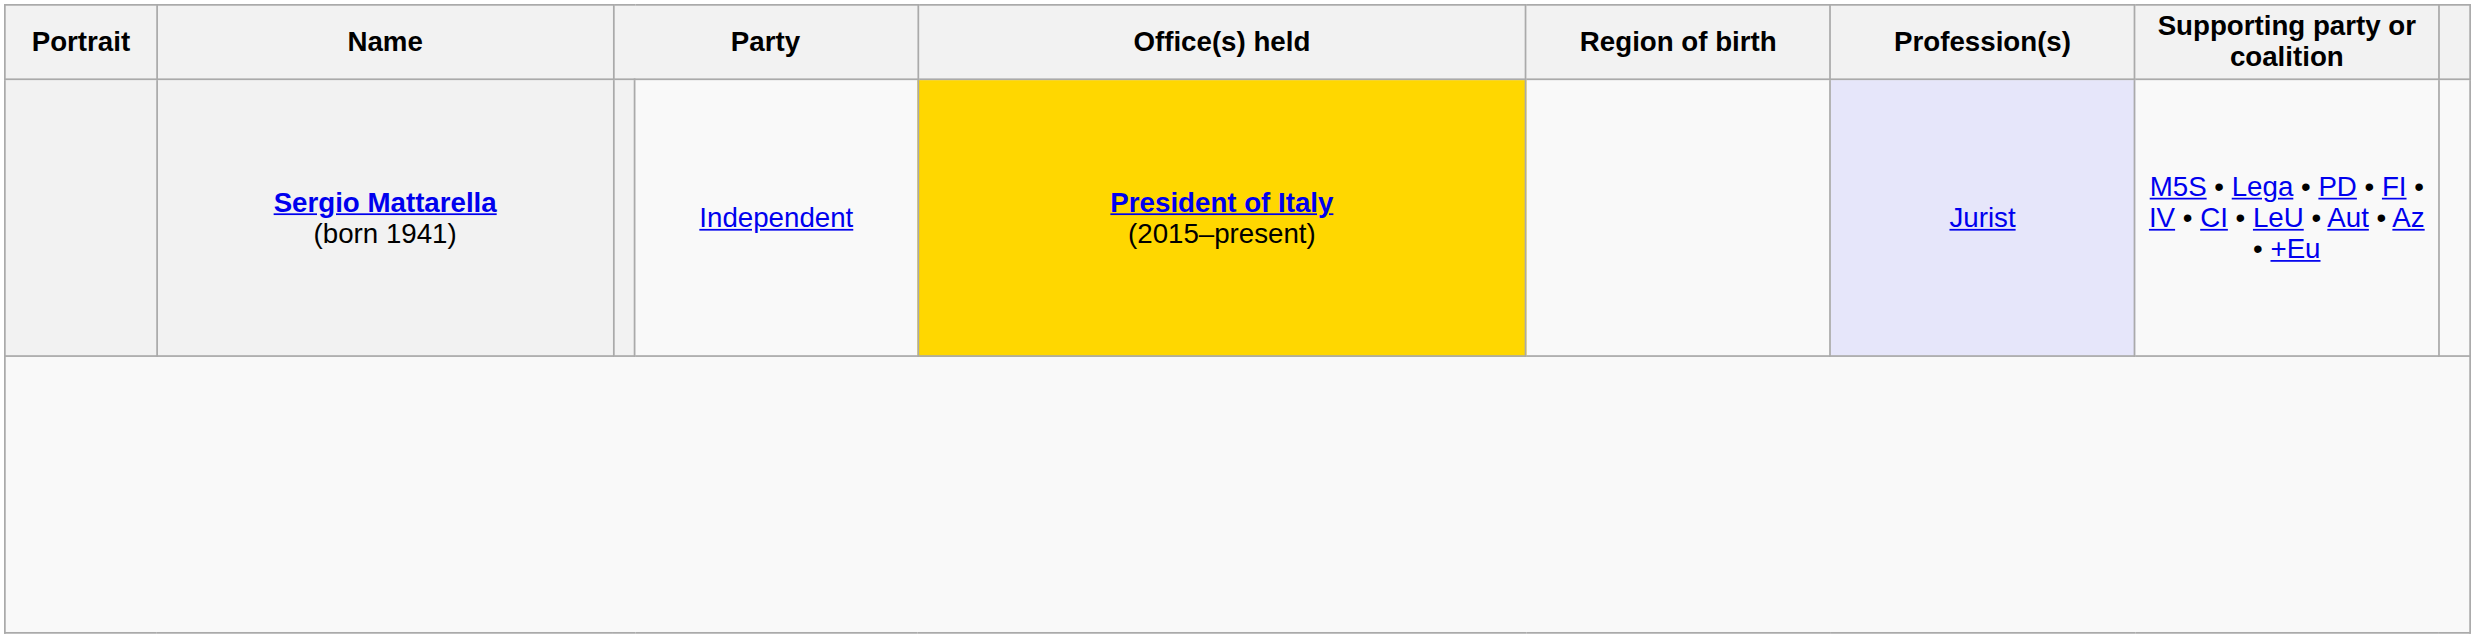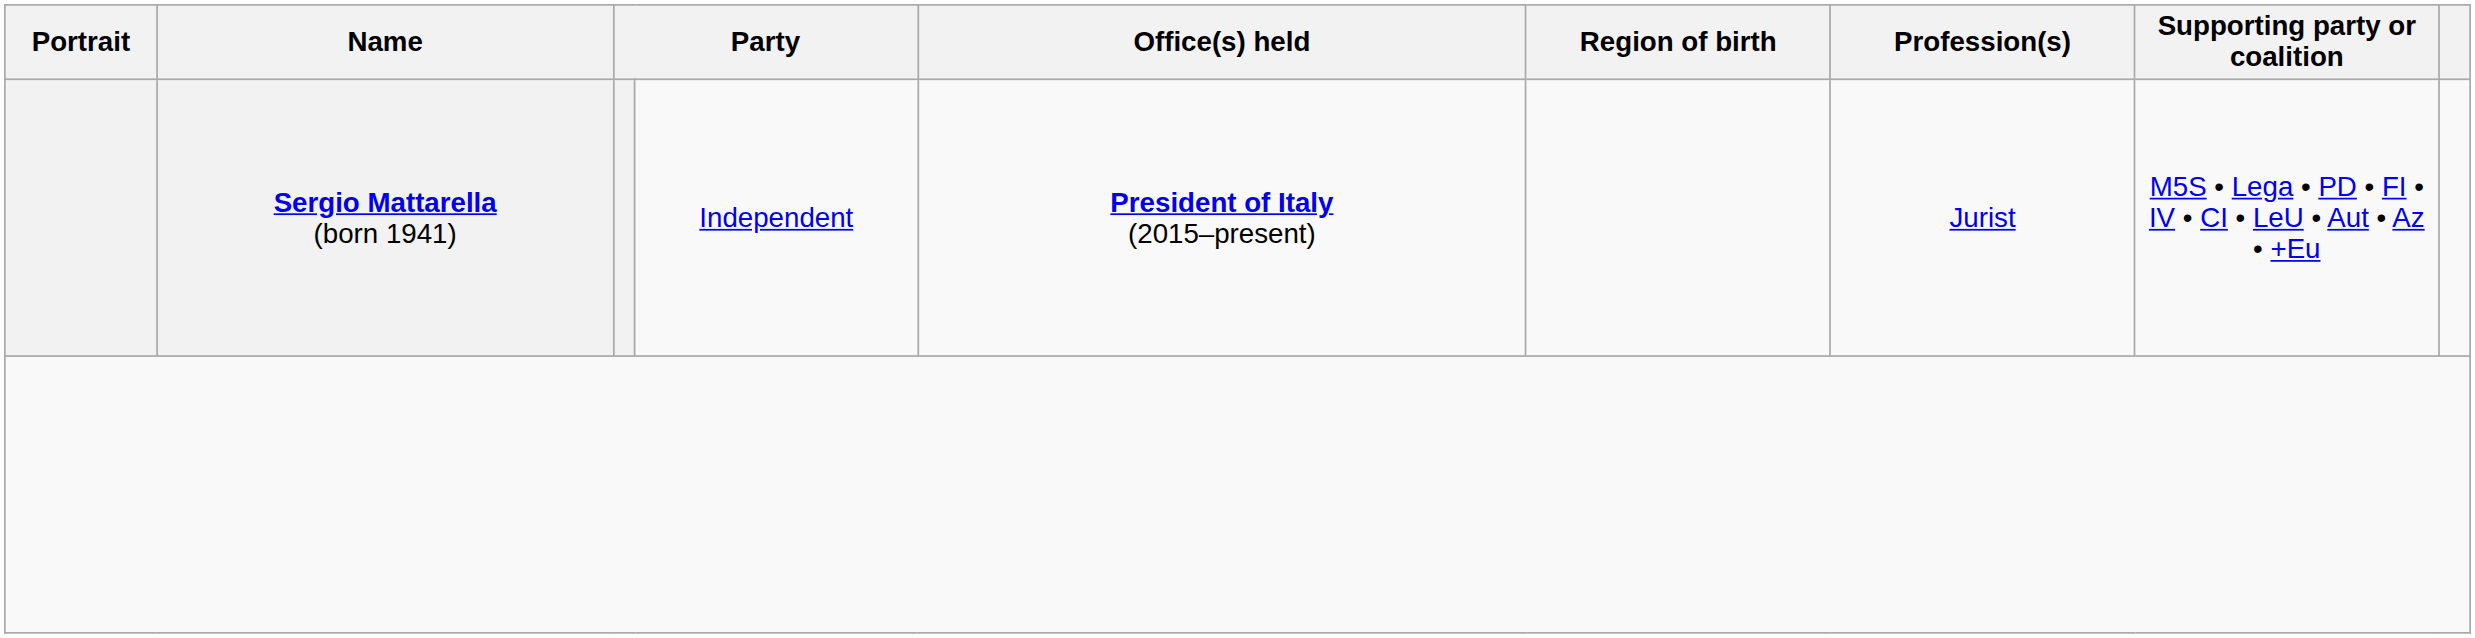(1222, 217) gold background -> (1222, 217) no background
(1983, 217) lavender background -> (1983, 217) no background
